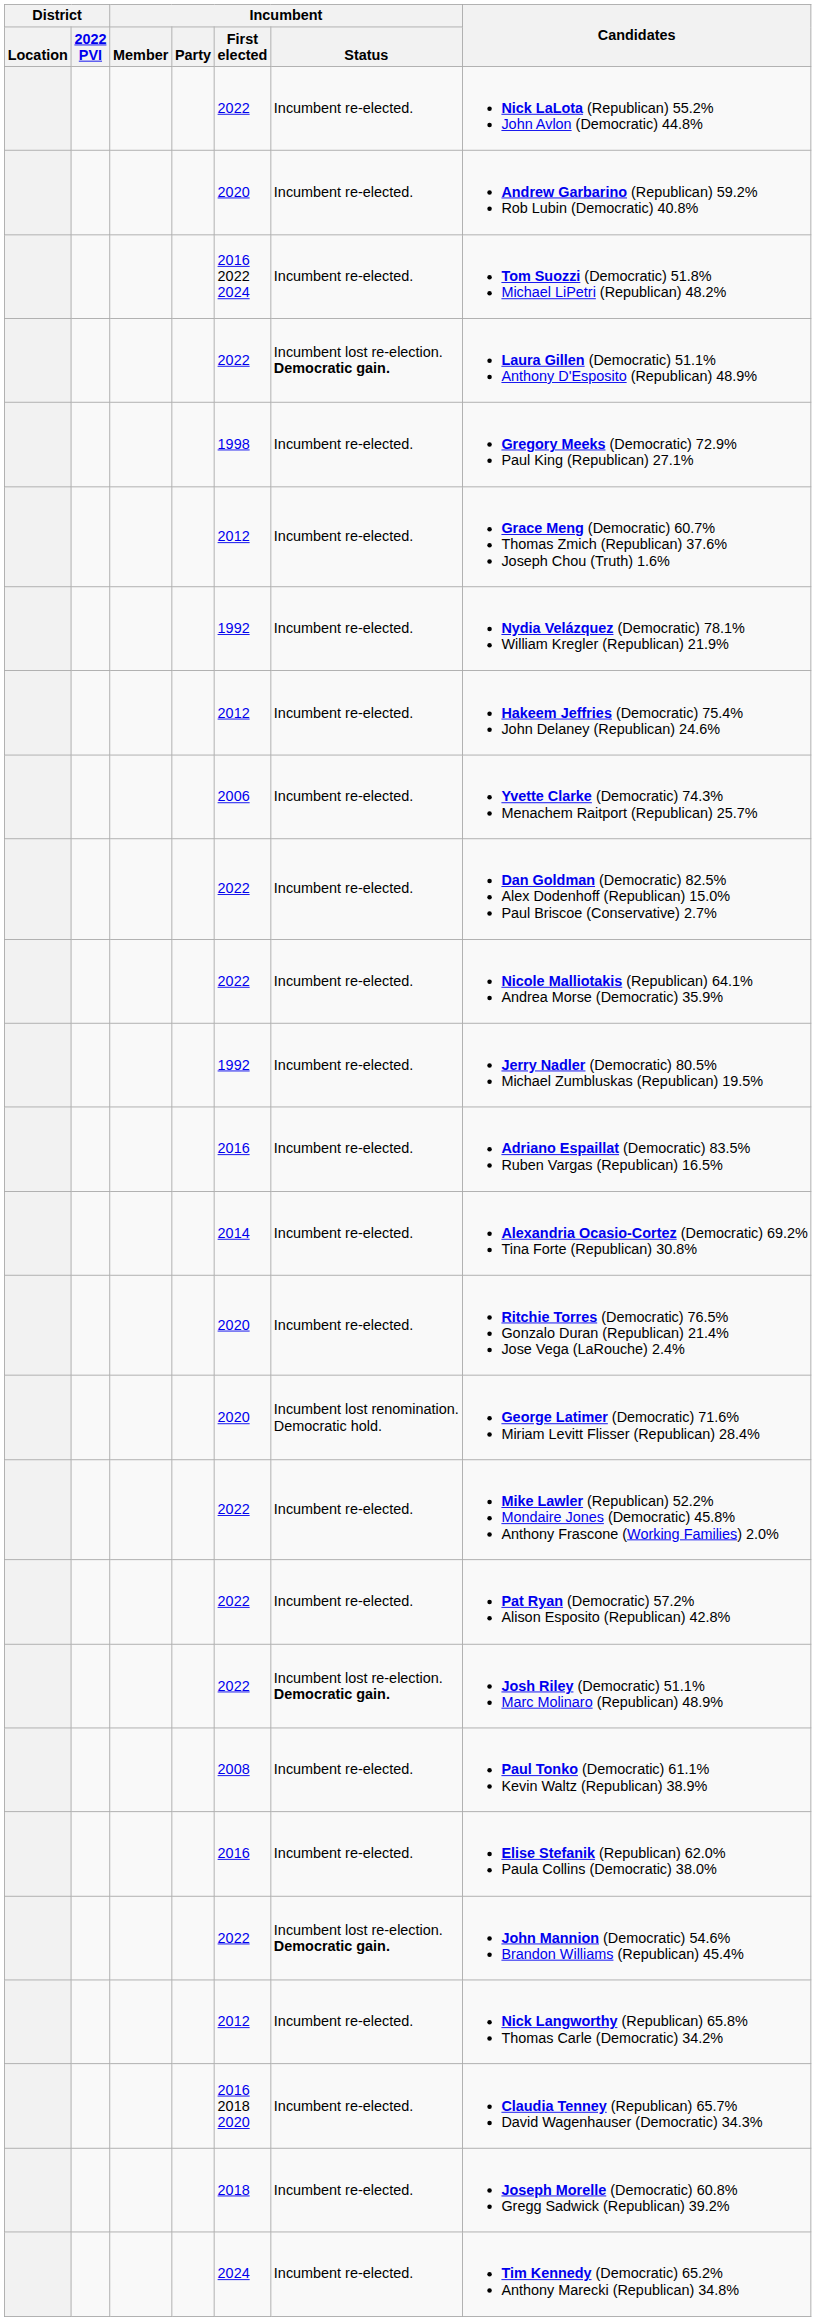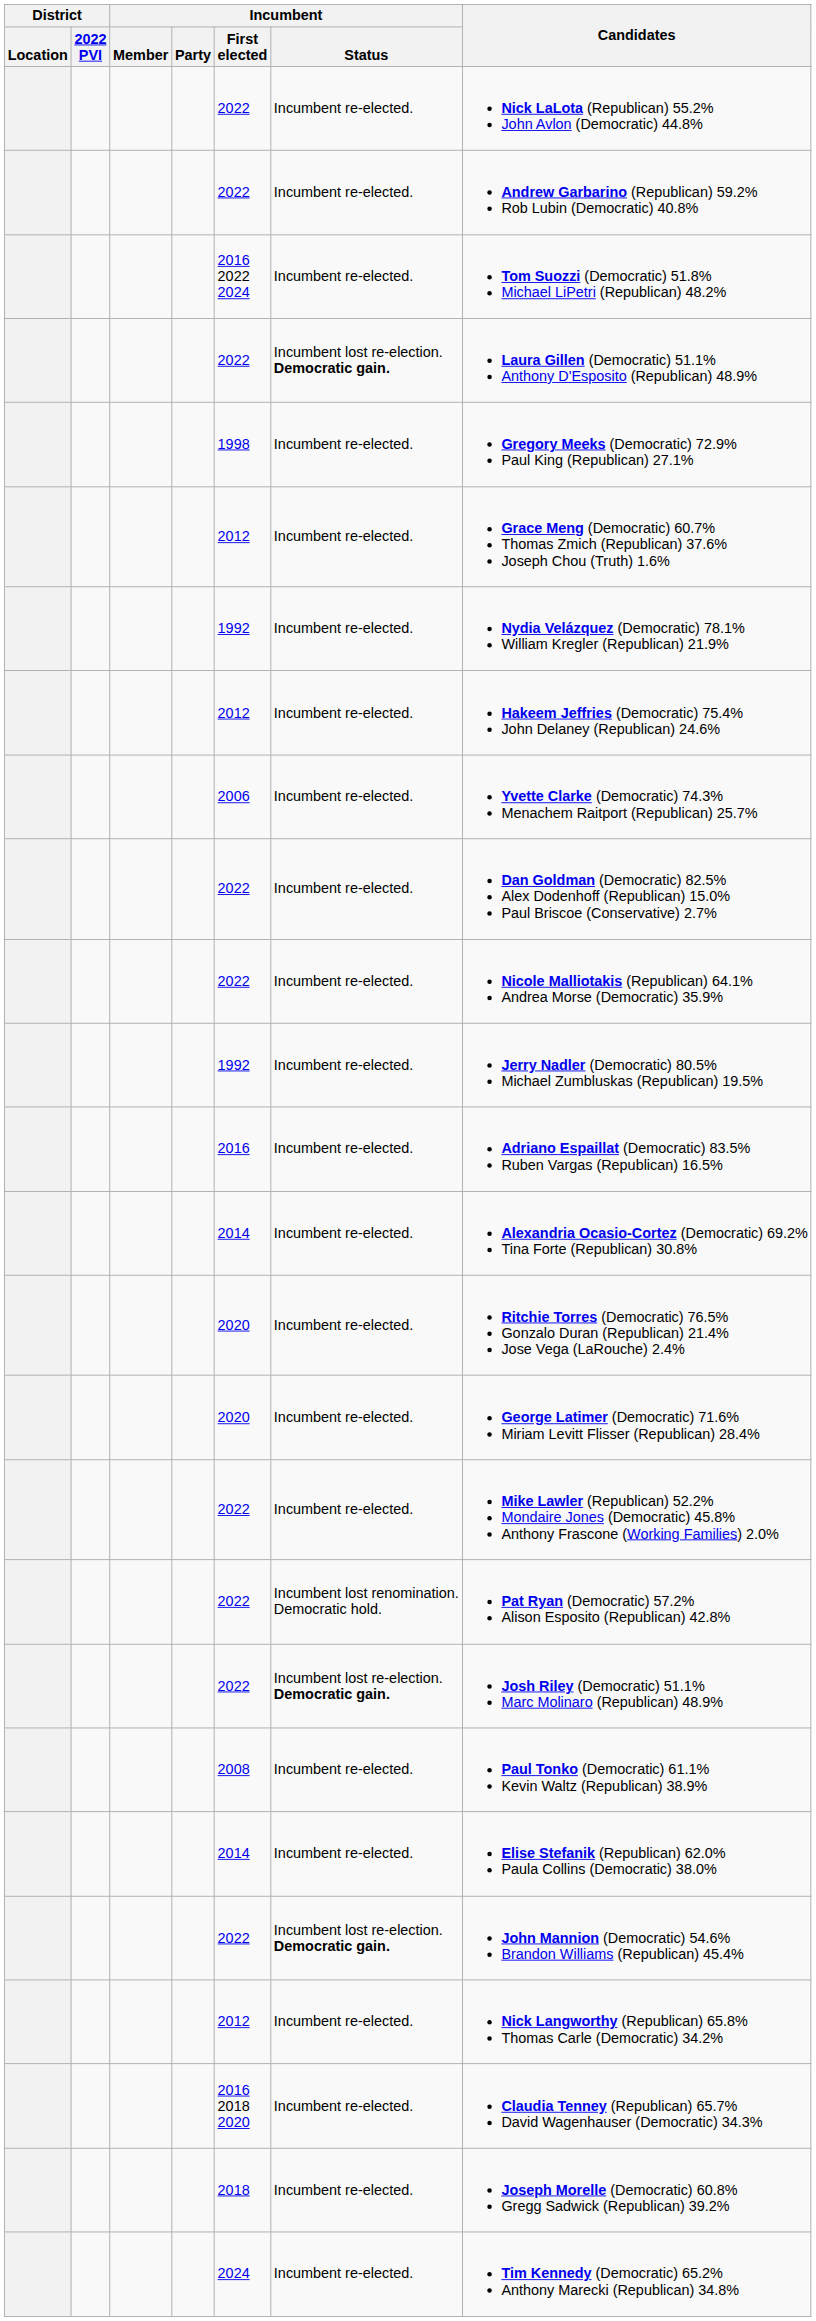(234, 192) 2020 -> (234, 192) 2022
(366, 1417) Incumbent lost renomination. Democratic hold. -> (344, 1417) Incumbent re-elected.
(344, 1601) Incumbent re-elected. -> (366, 1601) Incumbent lost renomination. Democratic hold.
(234, 1853) 2016 -> (234, 1853) 2014
